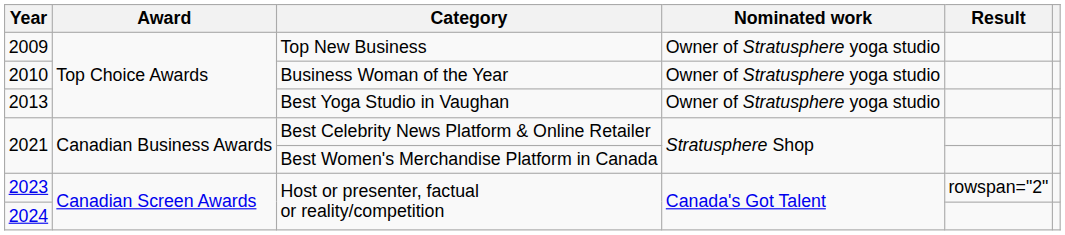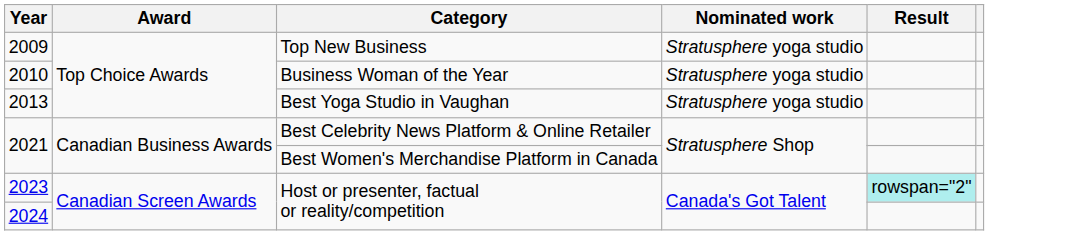(803, 46) Owner of Stratusphere yoga studio -> (765, 46) Stratusphere yoga studio
(803, 74) Owner of Stratusphere yoga studio -> (765, 74) Stratusphere yoga studio
(803, 103) Owner of Stratusphere yoga studio -> (765, 103) Stratusphere yoga studio
(998, 187) no background -> (921, 187) paleturquoise background
